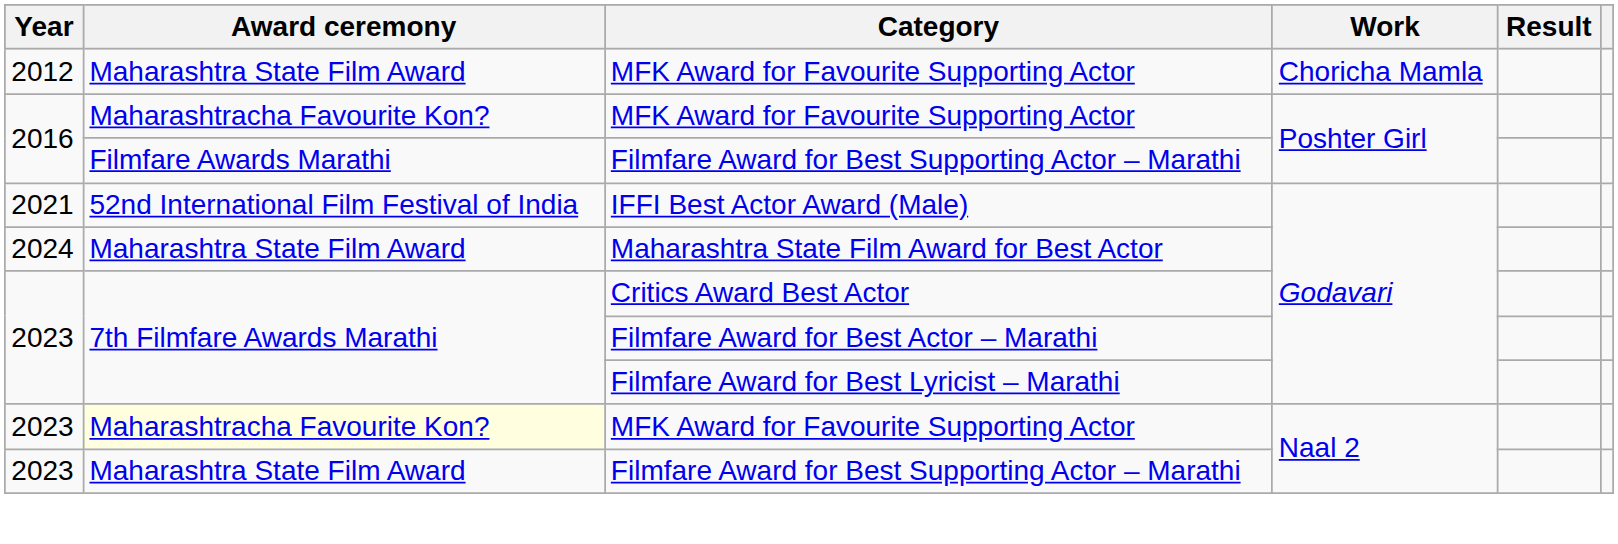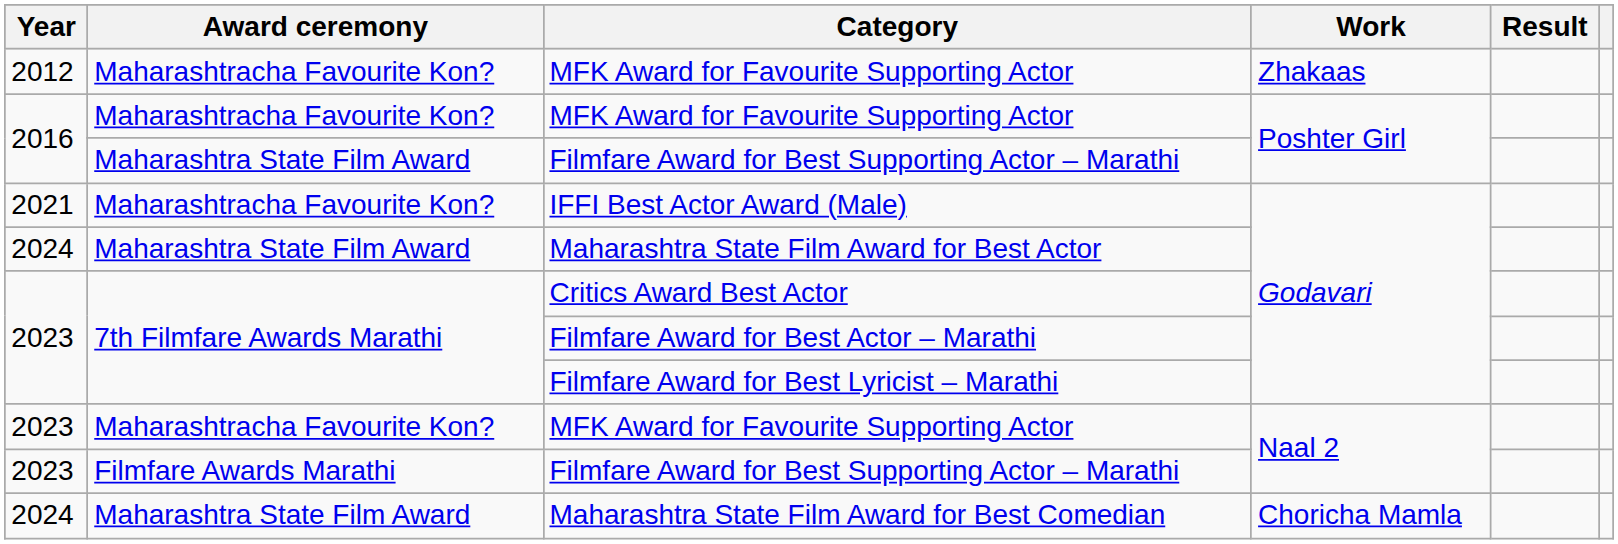(278, 71) Maharashtra State Film Award -> (294, 71) Maharashtracha Favourite Kon?
(1381, 71) Choricha Mamla -> (1312, 71) Zhakaas
(240, 159) Filmfare Awards Marathi -> (282, 159) Maharashtra State Film Award
(334, 204) 52nd International Film Festival of India -> (294, 204) Maharashtracha Favourite Kon?
(289, 426) lightyellow background -> (294, 426) no background
(278, 470) Maharashtra State Film Award -> (245, 470) Filmfare Awards Marathi
+ row: (42, 515)
